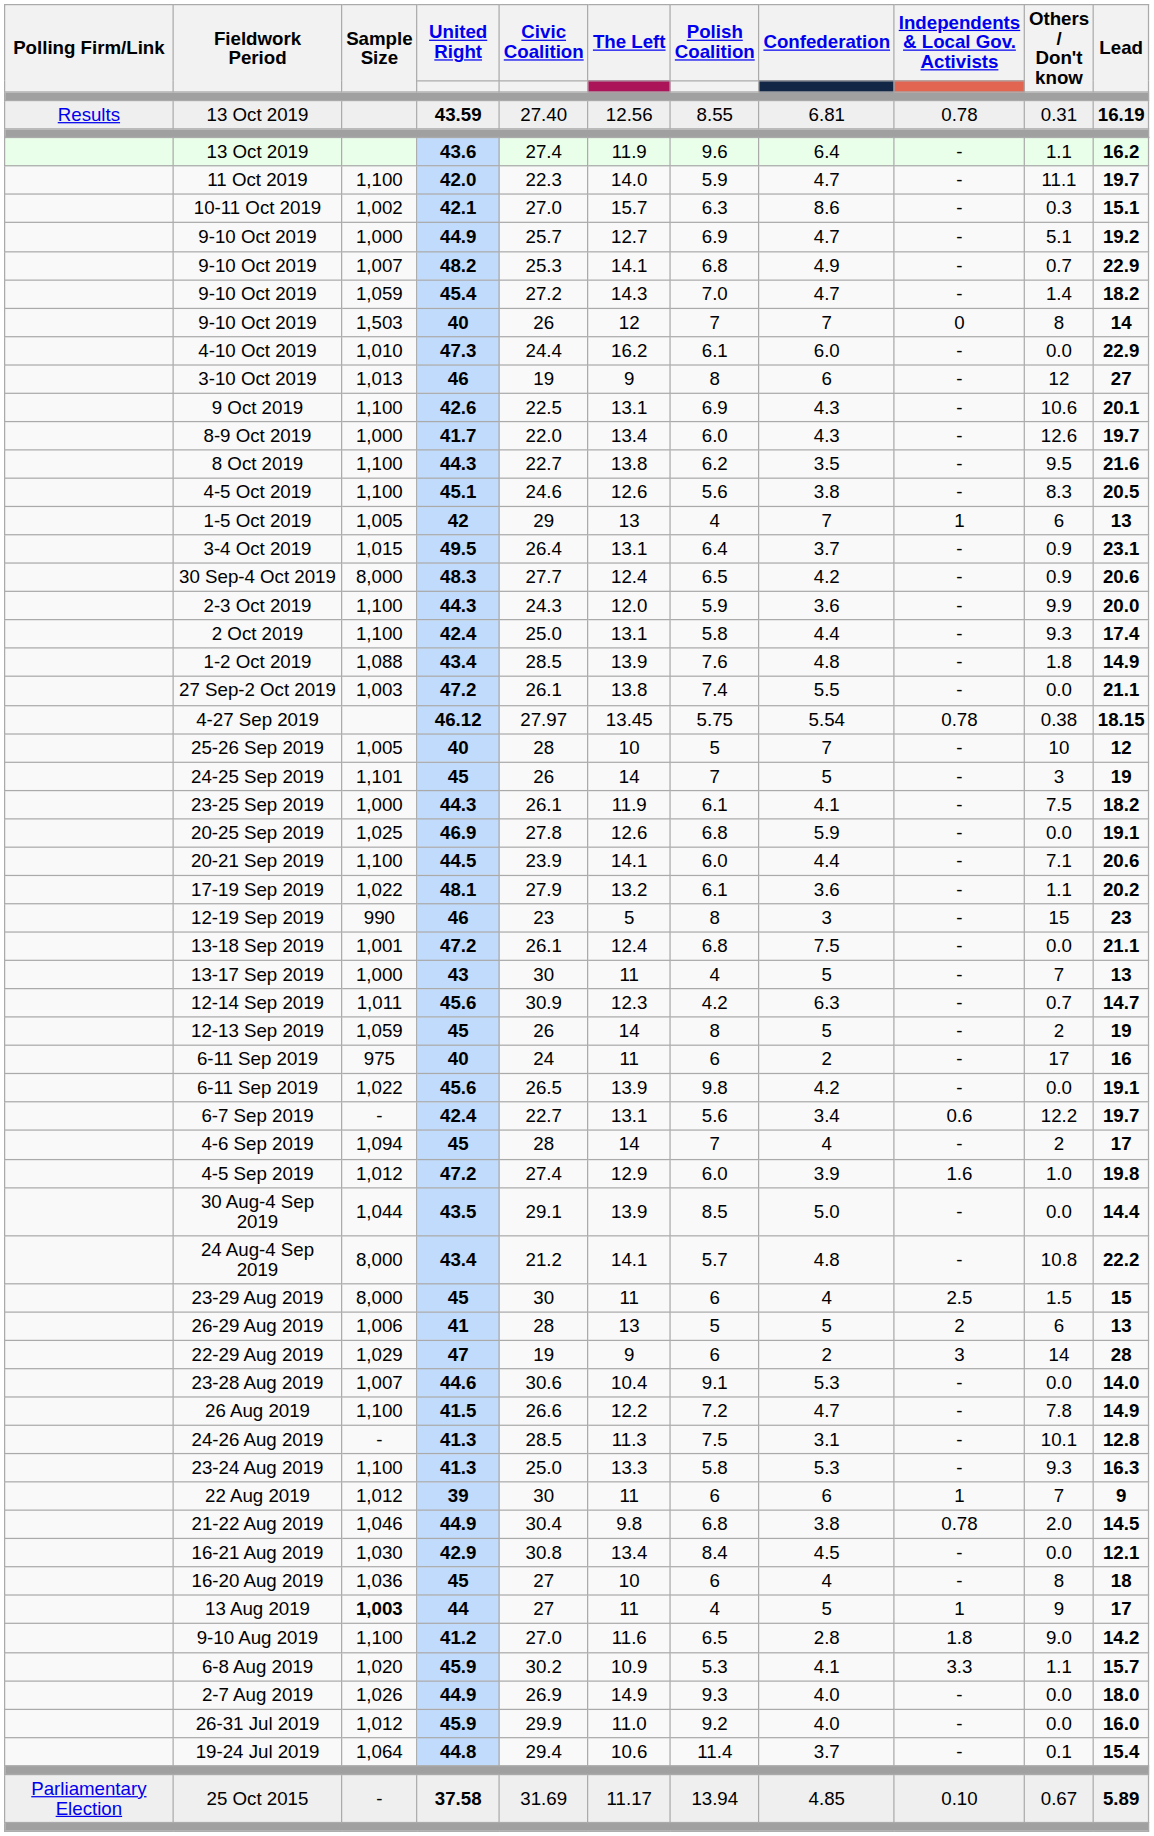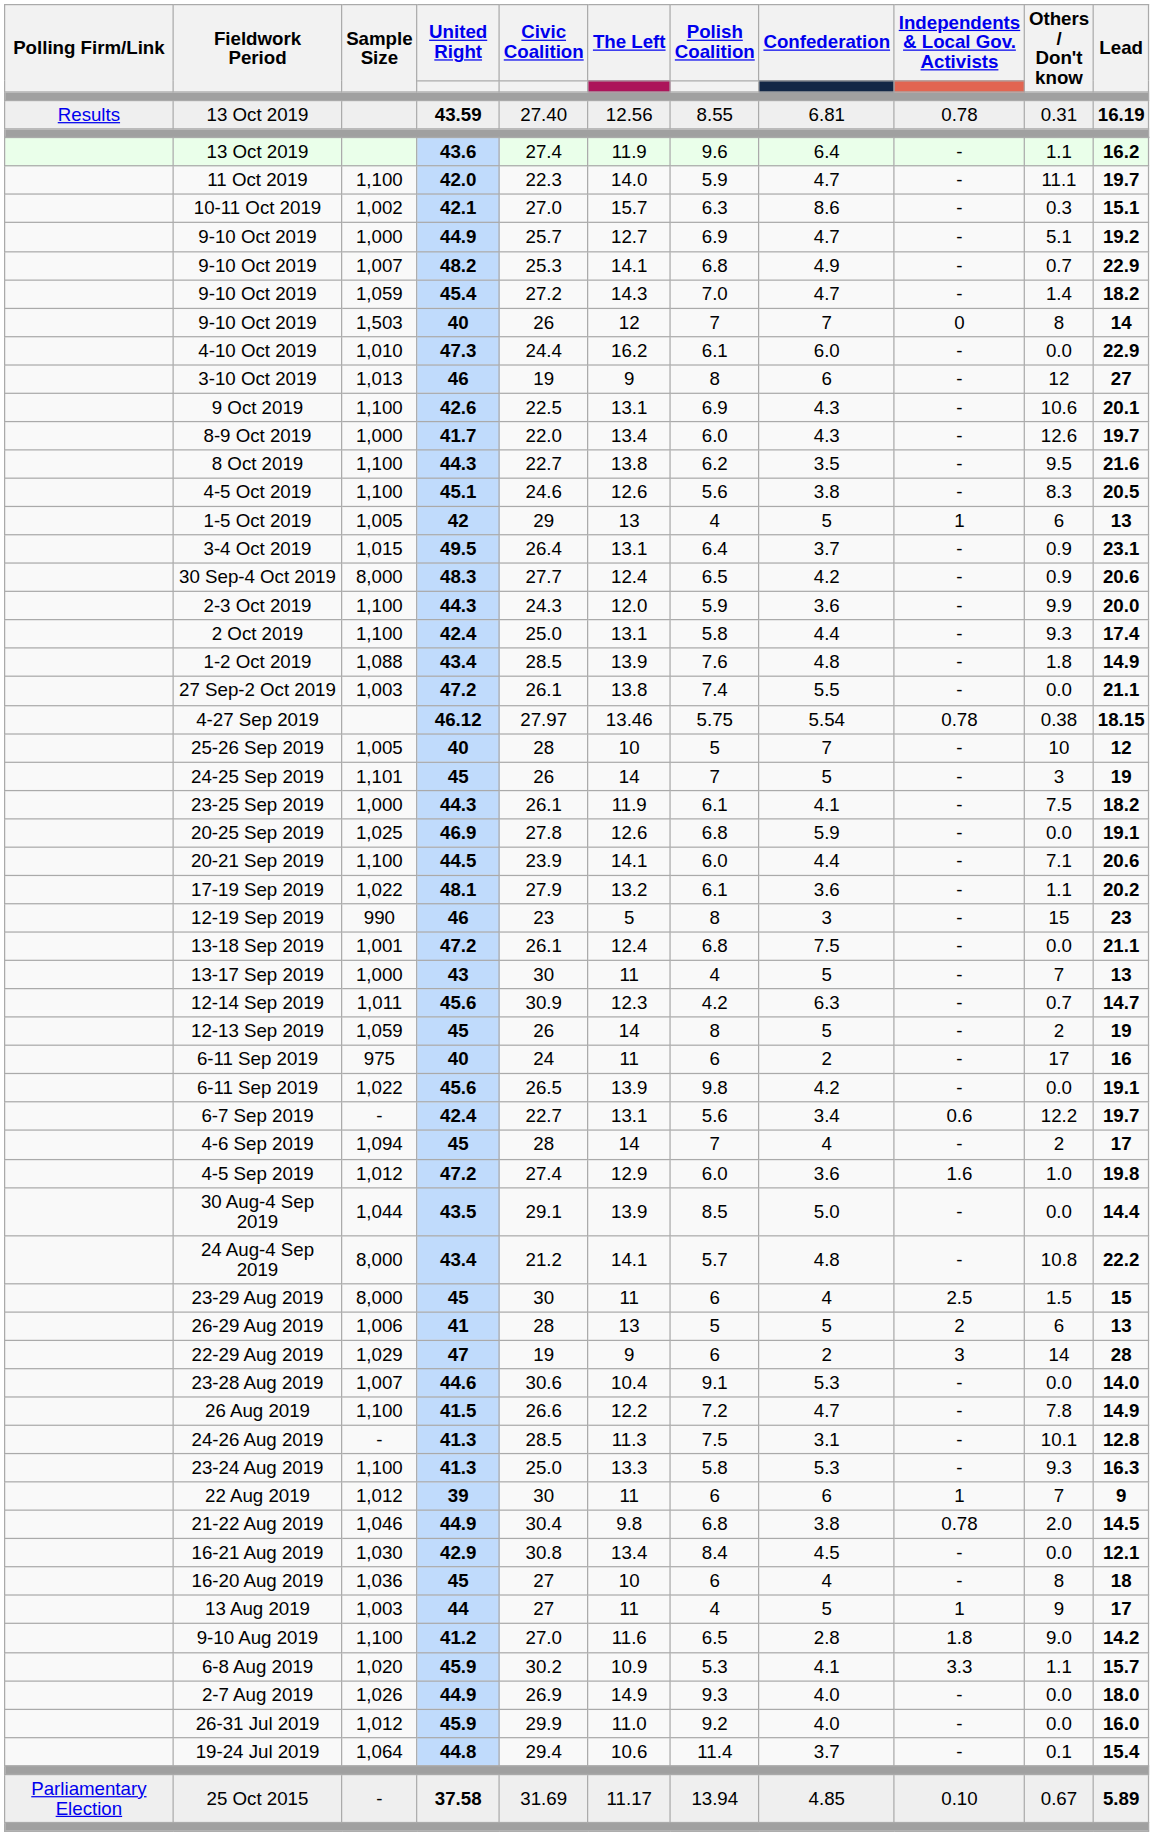(827, 520) 7 -> (827, 520) 5
(629, 719) 13.45 -> (629, 719) 13.46
(827, 1173) 3.9 -> (827, 1173) 3.6
(379, 1609) bold -> (379, 1609) normal
